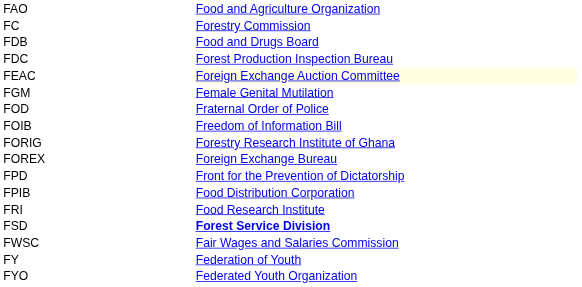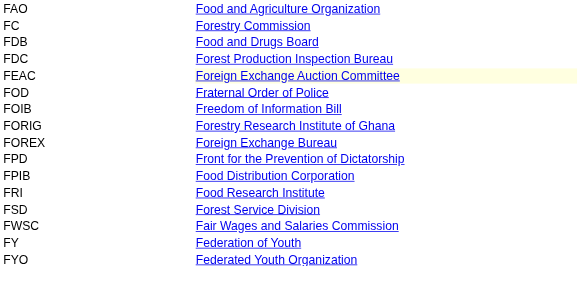- row: (17, 92)
(263, 226) bold -> (258, 209) normal
